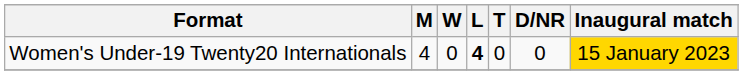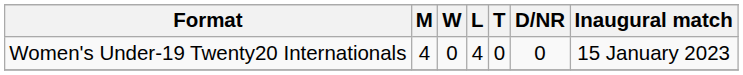(477, 53) bold -> (477, 53) normal
(654, 53) gold background -> (654, 53) no background
